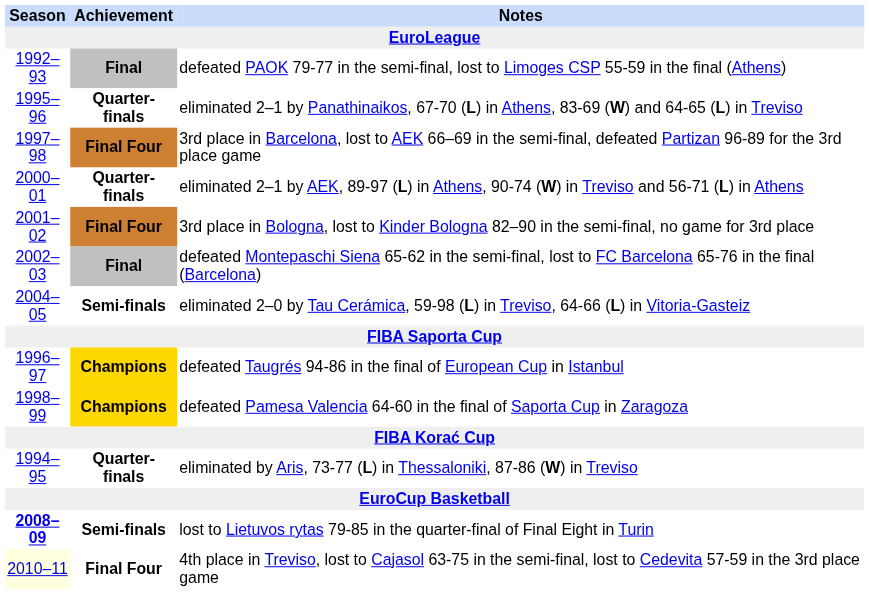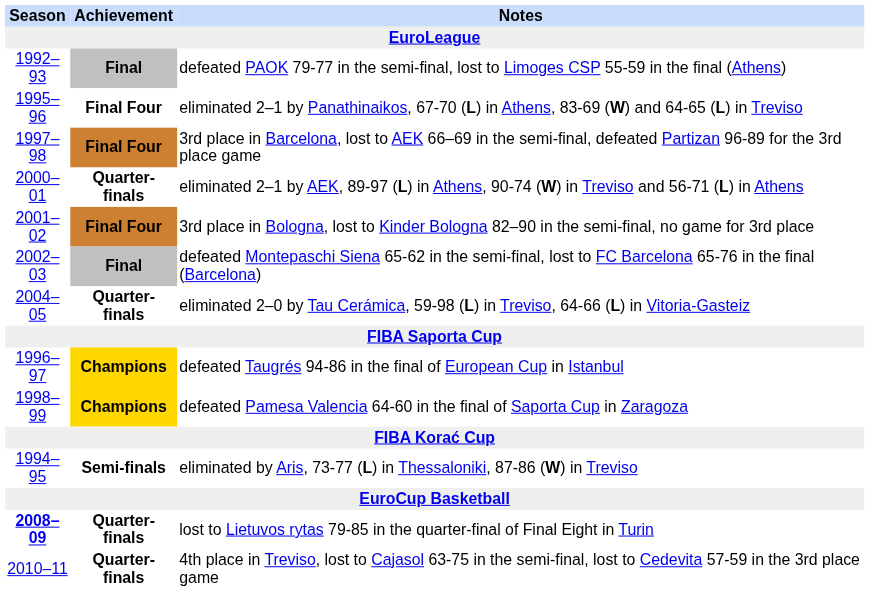(124, 107) Quarter-finals -> (124, 107) Final Four
(124, 305) Semi-finals -> (124, 305) Quarter-finals
(124, 468) Quarter-finals -> (124, 468) Semi-finals
(124, 529) Semi-finals -> (124, 529) Quarter-finals
(37, 569) lightyellow background -> (37, 569) no background
(124, 569) Final Four -> (124, 569) Quarter-finals
